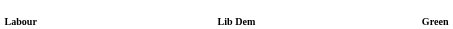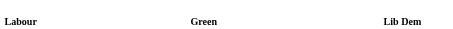columns swapped: (435, 7) <-> (236, 7)
